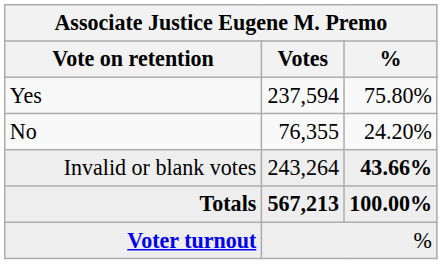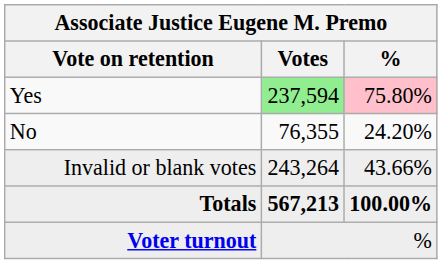(303, 95) no background -> (303, 95) lightgreen background
(398, 95) no background -> (398, 95) pink background
(396, 168) bold -> (398, 168) normal
